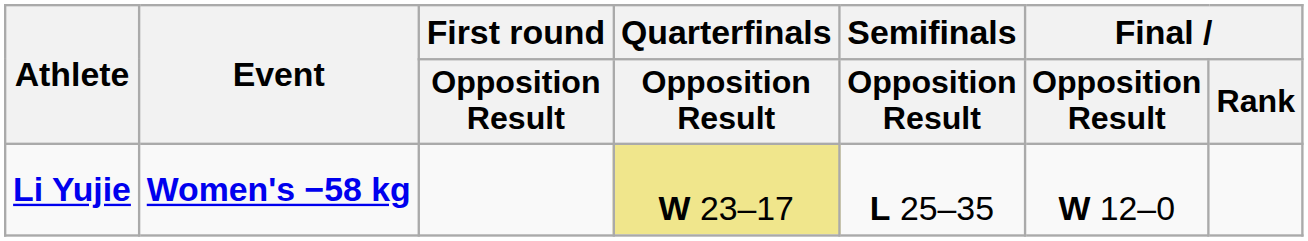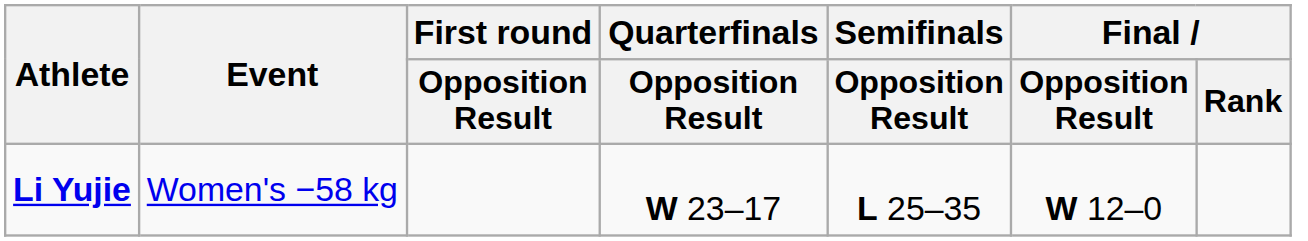(279, 190) bold -> (272, 190) normal
(726, 209) khaki background -> (713, 209) no background
